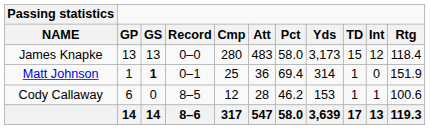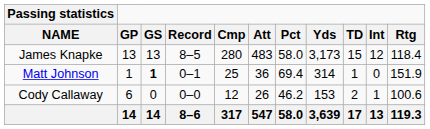(190, 54) 0–0 -> (190, 54) 8–5
(190, 94) 8–5 -> (190, 94) 0–0
(262, 94) 28 -> (262, 94) 26
(355, 94) 1 -> (355, 94) 2
